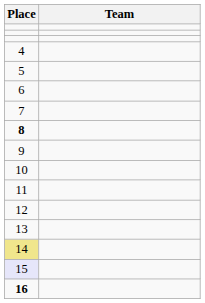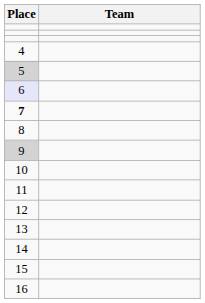(21, 71) no background -> (21, 71) lightgrey background
(21, 91) no background -> (21, 91) lavender background
(21, 110) normal -> (21, 110) bold
(21, 130) bold -> (21, 130) normal
(21, 150) no background -> (21, 150) lightgrey background
(21, 249) khaki background -> (21, 249) no background
(21, 269) lavender background -> (21, 269) no background
(21, 288) bold -> (21, 288) normal
